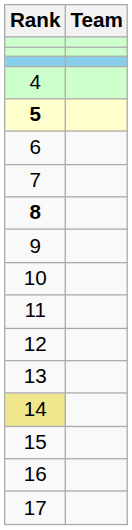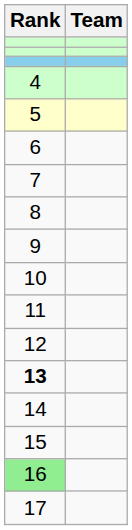(35, 114) bold -> (35, 114) normal
(35, 213) bold -> (35, 213) normal
(35, 376) normal -> (35, 376) bold
(35, 409) khaki background -> (35, 409) no background
(35, 474) no background -> (35, 474) lightgreen background
